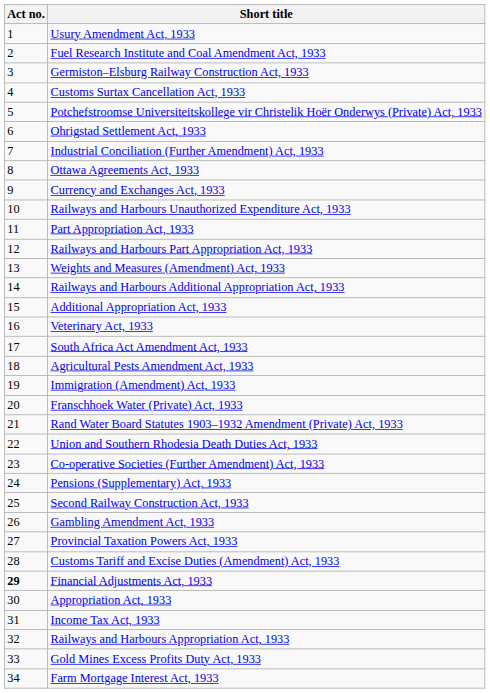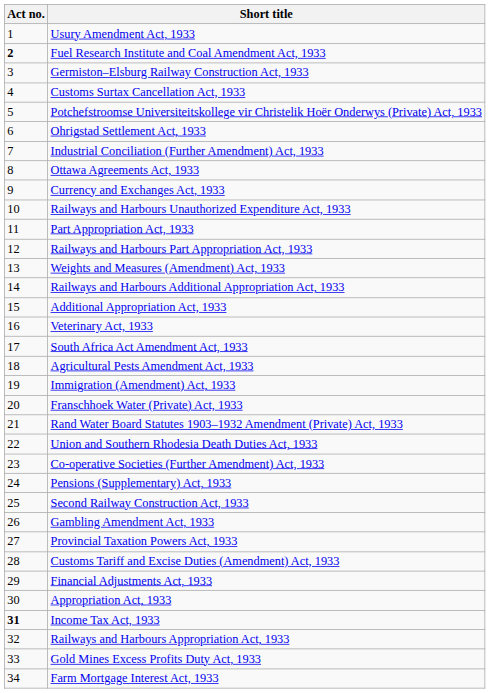(10, 53) normal -> (10, 53) bold
(13, 580) bold -> (13, 580) normal
(13, 619) normal -> (13, 619) bold
